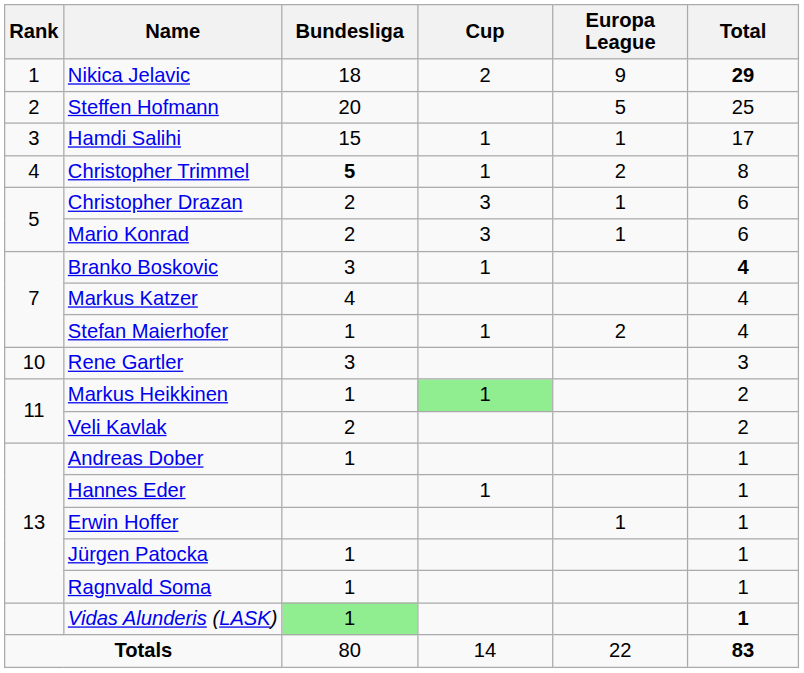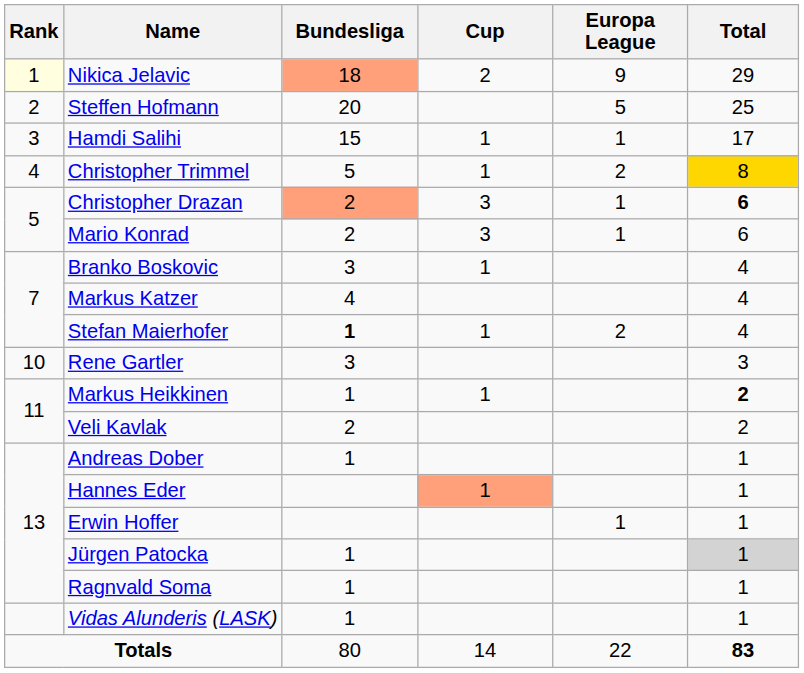(34, 75) no background -> (34, 75) lightyellow background
(350, 75) no background -> (350, 75) lightsalmon background
(743, 75) bold -> (743, 75) normal
(350, 171) bold -> (350, 171) normal
(743, 171) no background -> (743, 171) gold background
(350, 203) no background -> (350, 203) lightsalmon background
(743, 203) normal -> (743, 203) bold
(743, 266) bold -> (743, 266) normal
(350, 330) normal -> (350, 330) bold
(485, 394) lightgreen background -> (485, 394) no background
(743, 394) normal -> (743, 394) bold
(485, 490) no background -> (485, 490) lightsalmon background
(743, 554) no background -> (743, 554) lightgrey background
(350, 618) lightgreen background -> (350, 618) no background
(743, 618) bold -> (743, 618) normal
